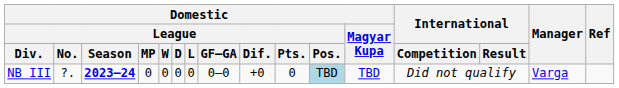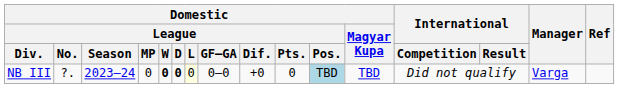(110, 73) bold -> (110, 73) normal
(165, 73) normal -> (165, 73) bold
(178, 73) normal -> (178, 73) bold
(191, 73) no background -> (191, 73) lightyellow background
